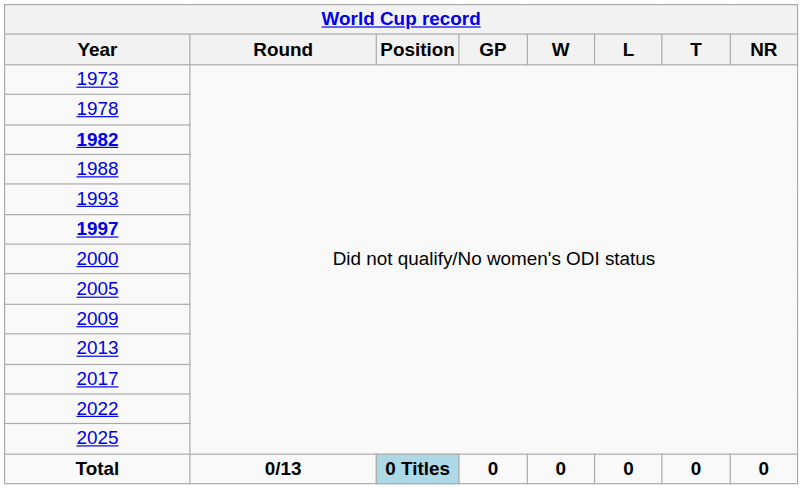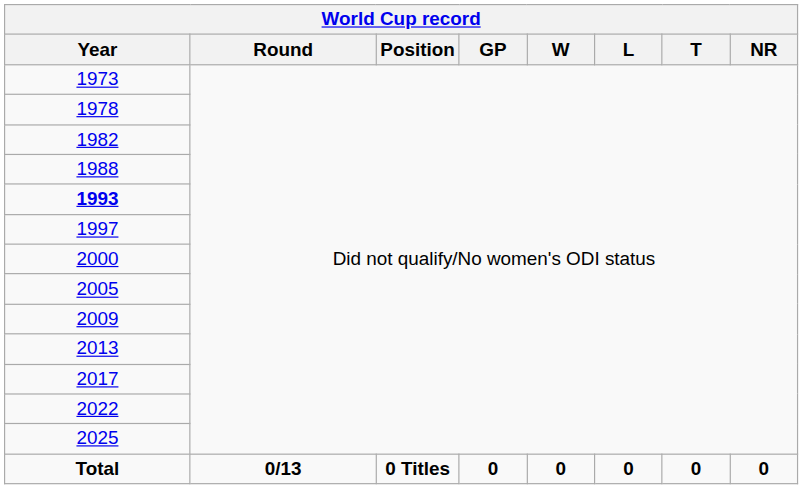(97, 139) bold -> (97, 139) normal
(97, 199) normal -> (97, 199) bold
(97, 229) bold -> (97, 229) normal
(418, 468) lightblue background -> (418, 468) no background
